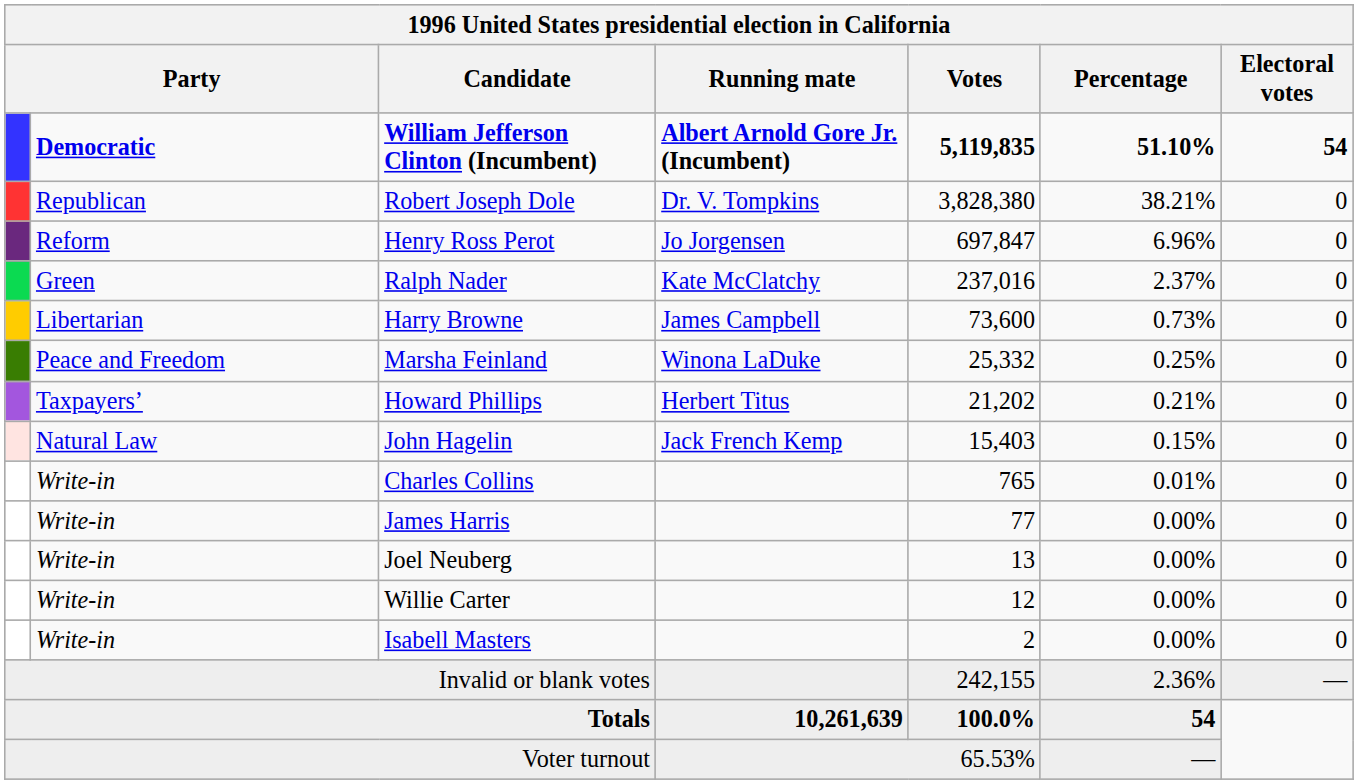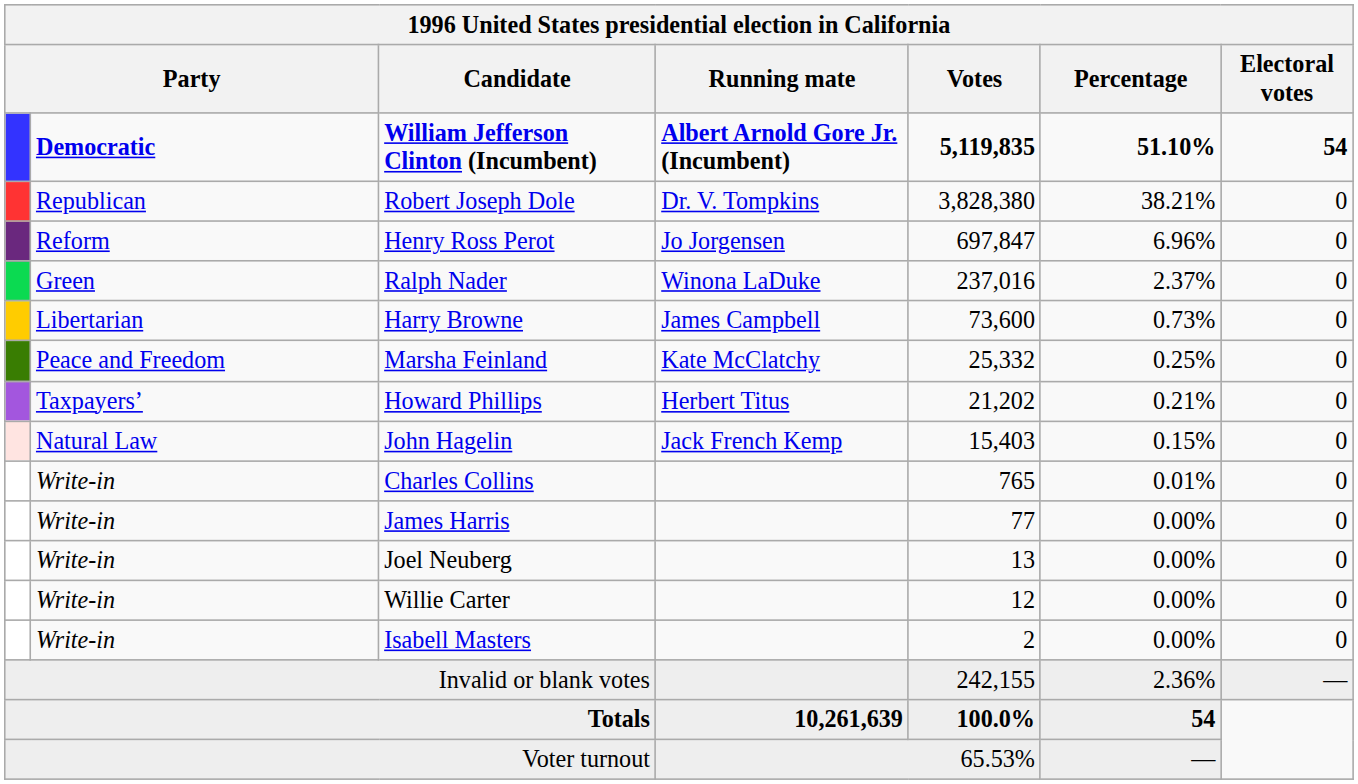(741, 281) Kate McClatchy -> (741, 281) Winona LaDuke
(741, 360) Winona LaDuke -> (741, 360) Kate McClatchy
